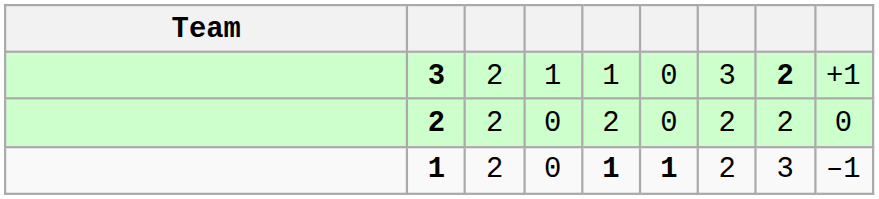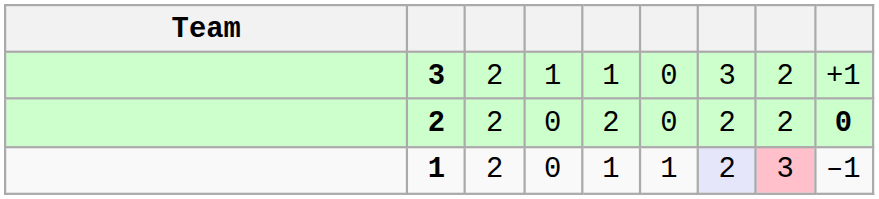(785, 76) bold -> (785, 76) normal
(843, 123) normal -> (843, 123) bold
(611, 170) bold -> (611, 170) normal
(669, 170) bold -> (669, 170) normal
(727, 170) no background -> (727, 170) lavender background
(785, 170) no background -> (785, 170) pink background
